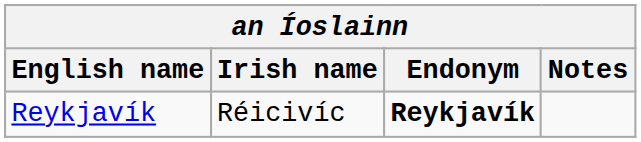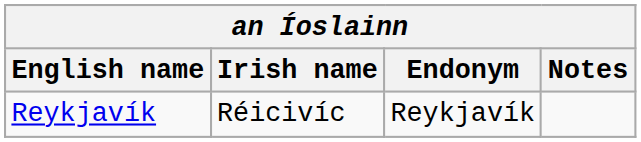(463, 114) bold -> (463, 114) normal
